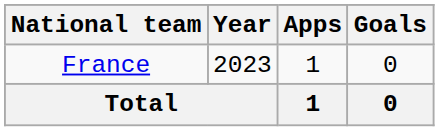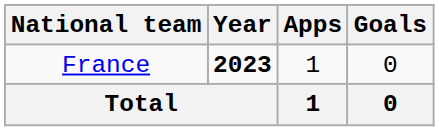(242, 65) normal -> (242, 65) bold
